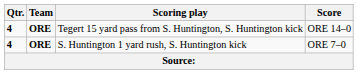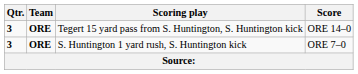(9, 28) 4 -> (9, 28) 3
(9, 45) 4 -> (9, 45) 3
